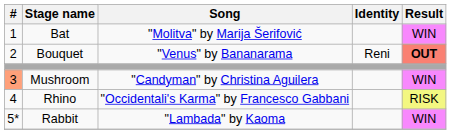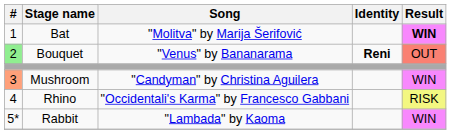(424, 34) normal -> (424, 34) bold
(13, 53) no background -> (13, 53) lightgreen background
(377, 53) normal -> (377, 53) bold
(424, 53) bold -> (424, 53) normal
